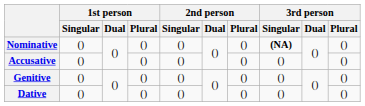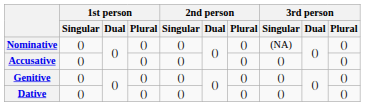(281, 45) bold -> (281, 45) normal
